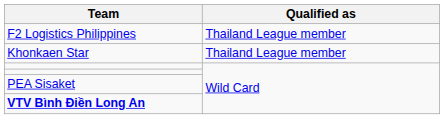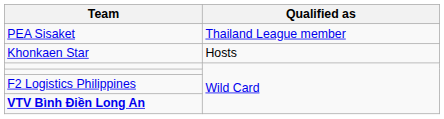(72, 33) F2 Logistics Philippines -> (41, 33) PEA Sisaket
(276, 53) Thailand League member -> (221, 53) Hosts
(41, 84) PEA Sisaket -> (72, 84) F2 Logistics Philippines
